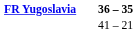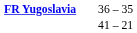(116, 9) bold -> (116, 9) normal
